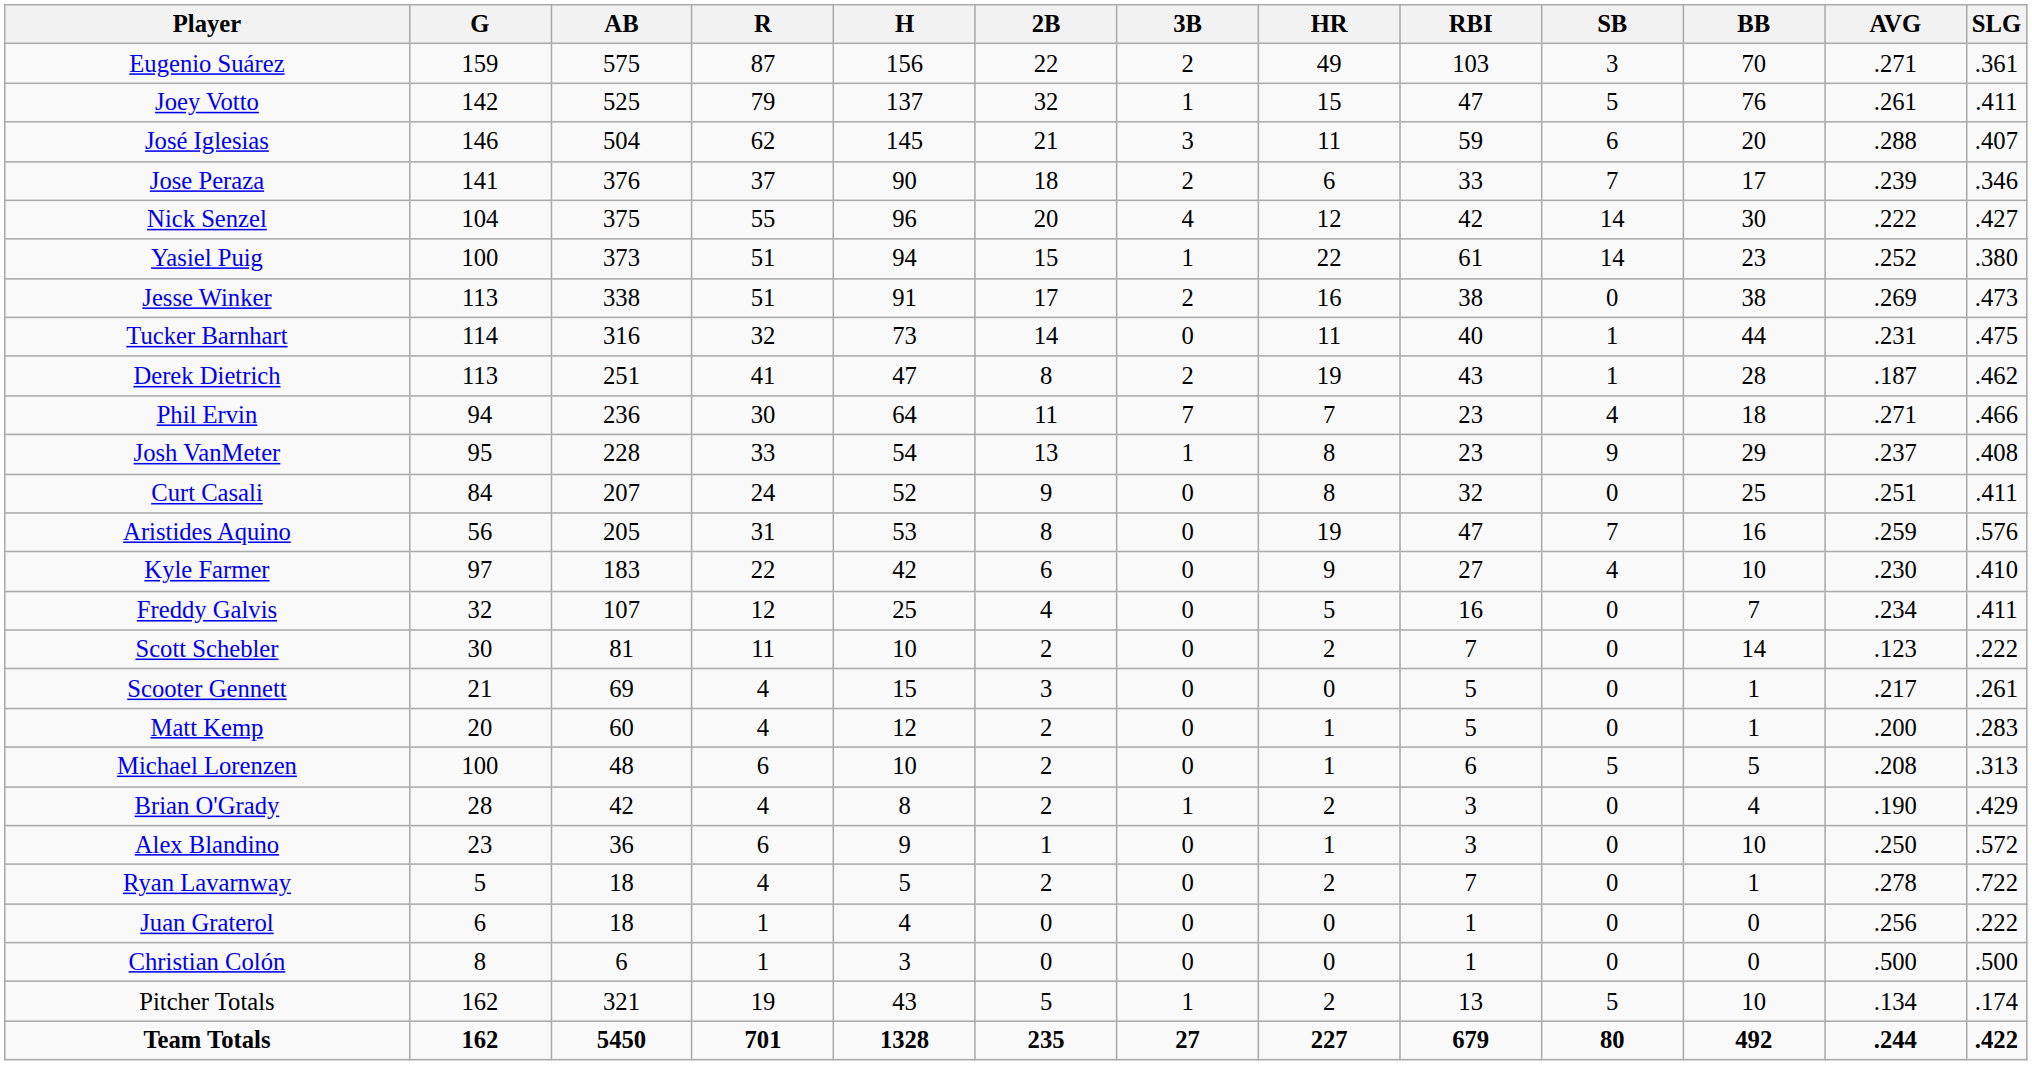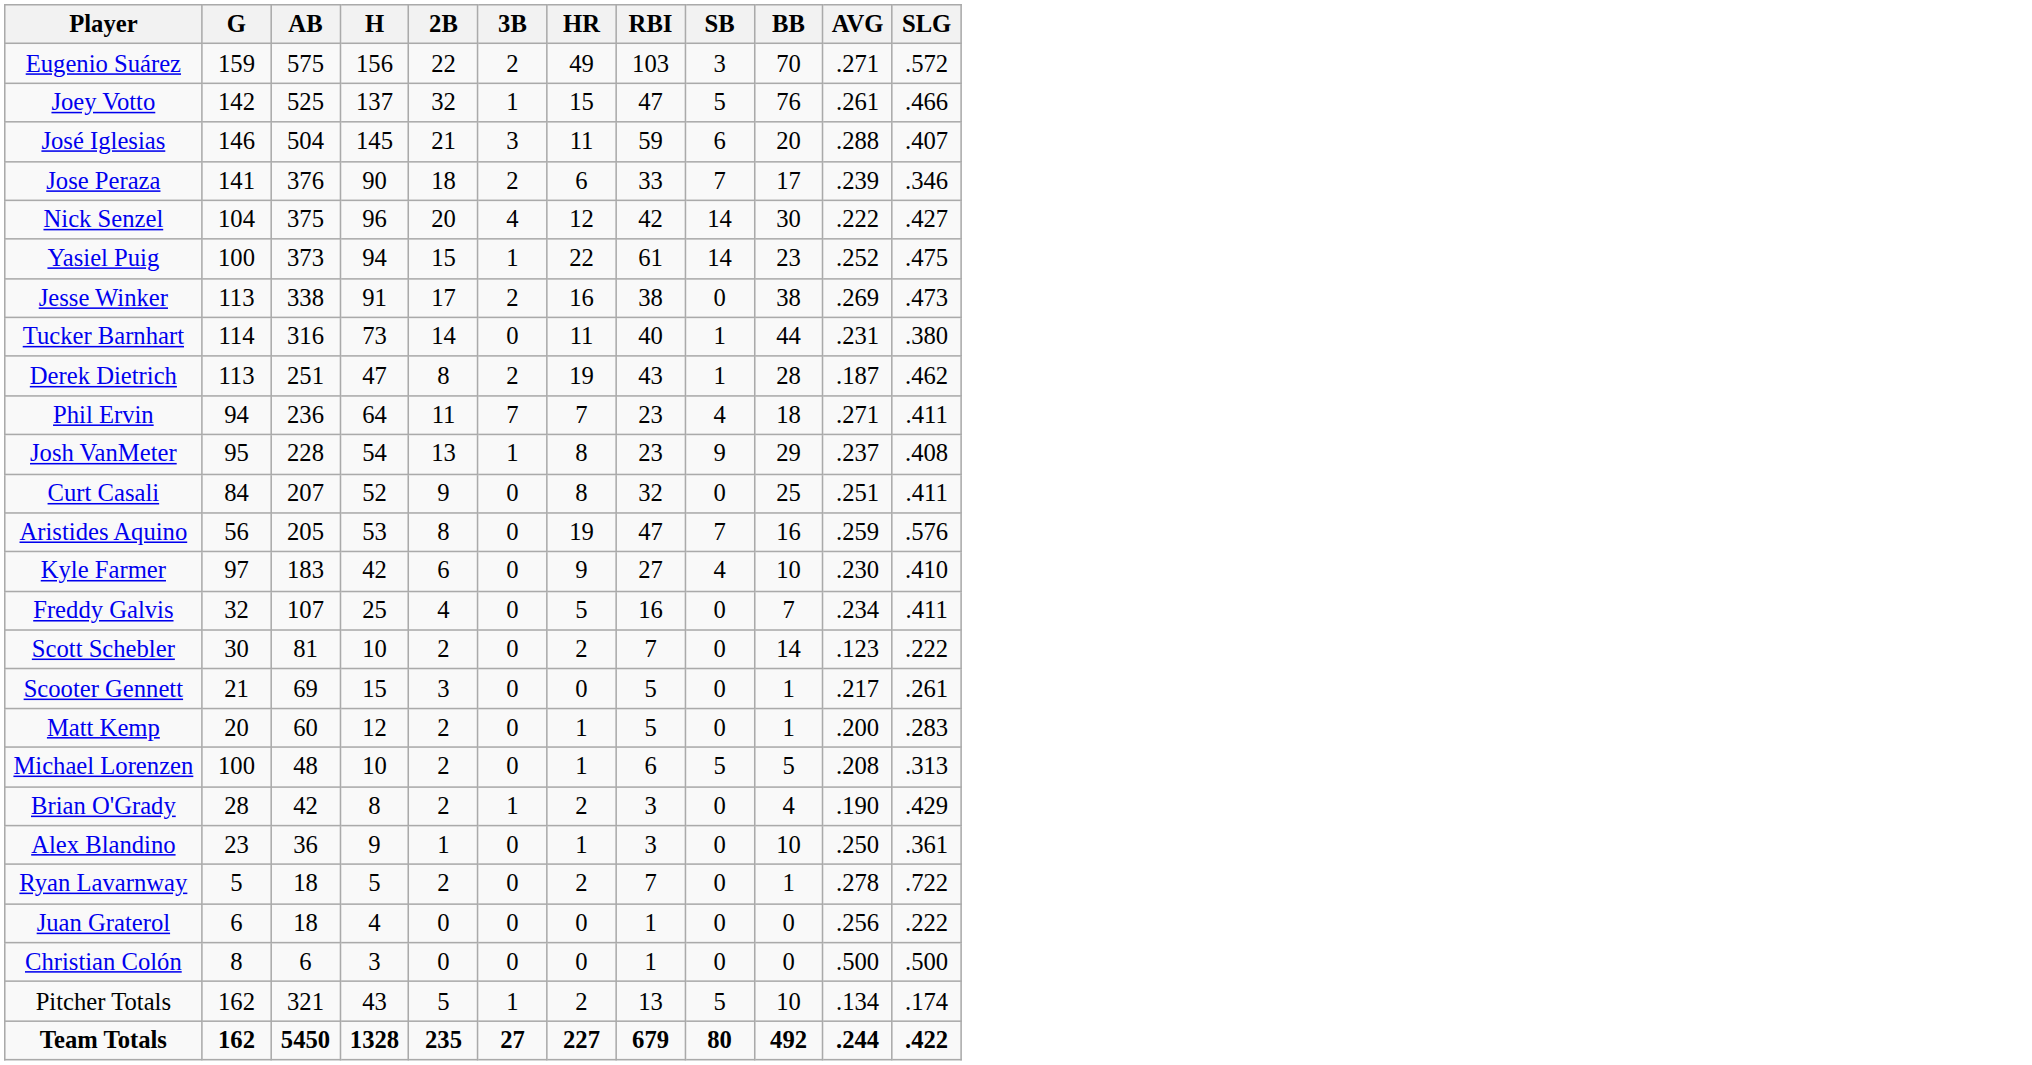- column: (763, 24)
(1996, 63) .361 -> (927, 63) .572
(1996, 102) .411 -> (927, 102) .466
(1996, 258) .380 -> (927, 258) .475
(1996, 336) .475 -> (927, 336) .380
(1996, 414) .466 -> (927, 414) .411
(1996, 844) .572 -> (927, 844) .361
